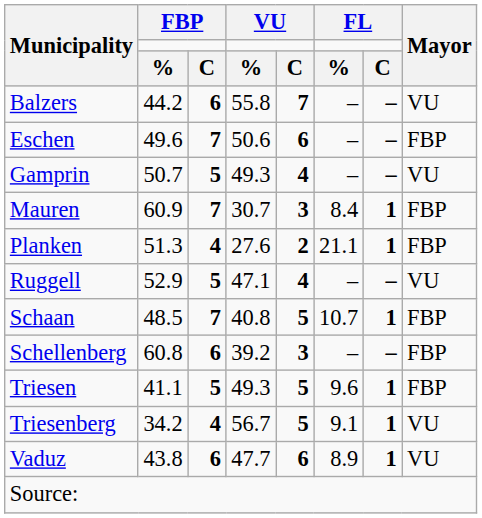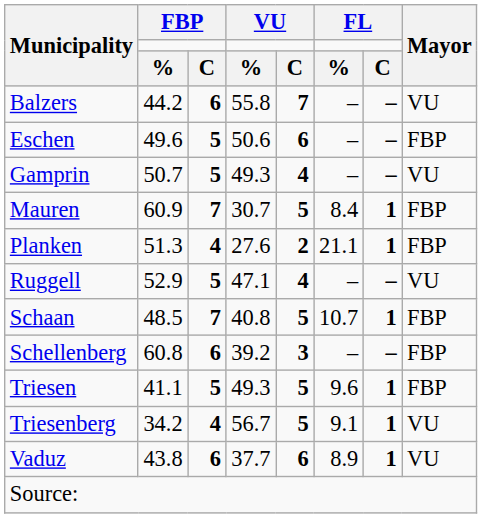(215, 139) 7 -> (215, 139) 5
(303, 210) 3 -> (303, 210) 5
(251, 458) 47.7 -> (251, 458) 37.7
